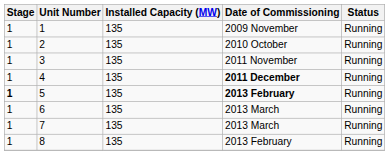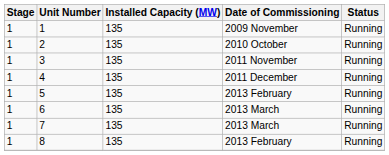(262, 77) bold -> (261, 77) normal
(10, 93) bold -> (10, 93) normal
(260, 93) bold -> (258, 93) normal
